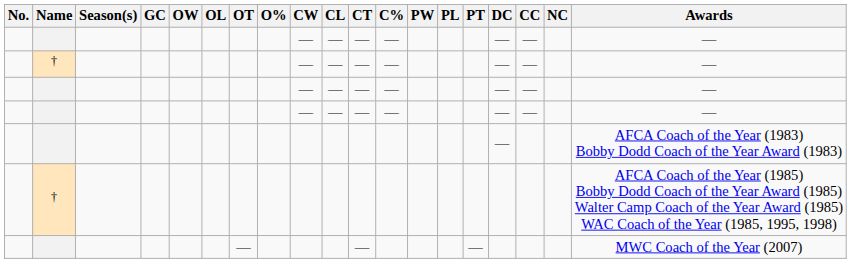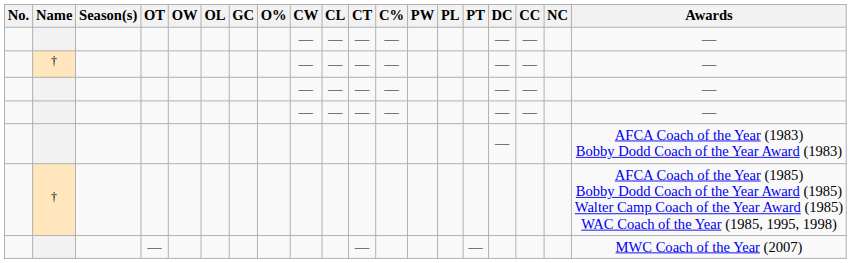columns swapped: (155, 16) <-> (243, 16)
